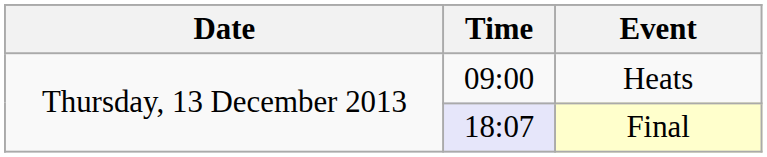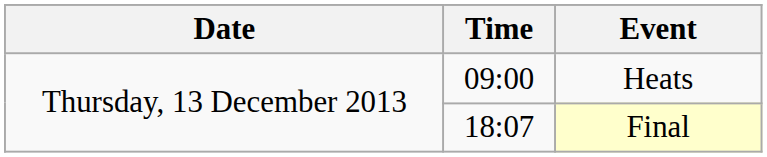(499, 126) lavender background -> (499, 126) no background
